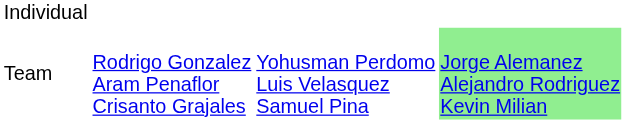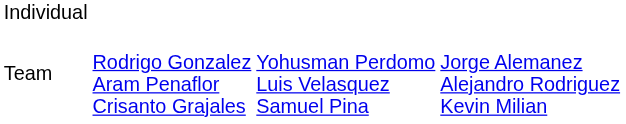(530, 84) lightgreen background -> (530, 84) no background
